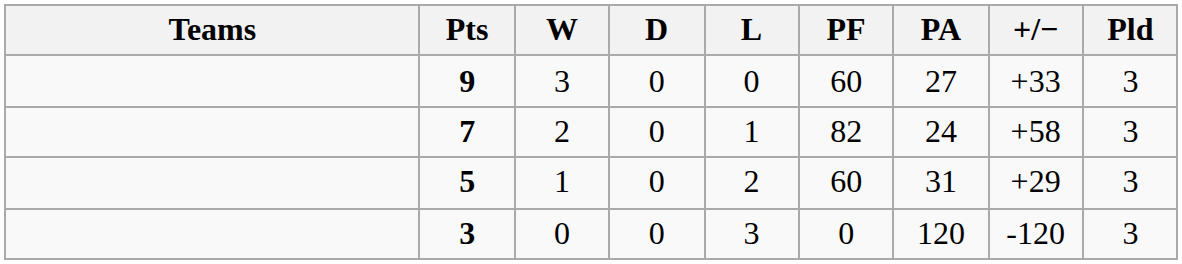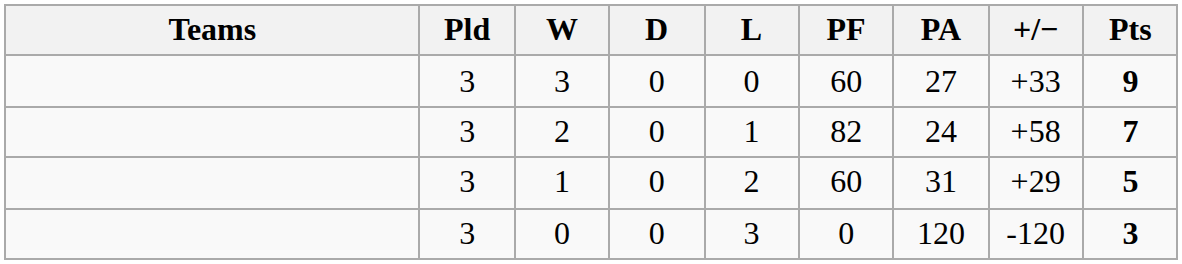columns swapped: (1130, 29) <-> (467, 29)
